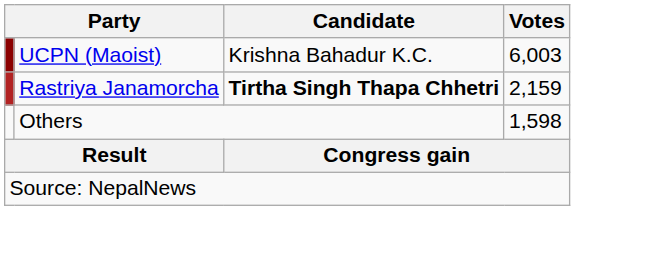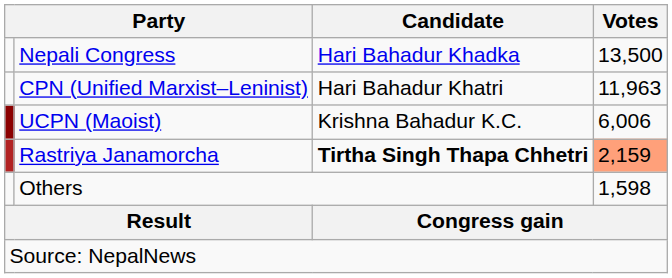+ row: (97, 54)
+ row: (164, 88)
(535, 54) 6,003 -> (625, 121) 6,006
(535, 88) no background -> (625, 155) lightsalmon background
